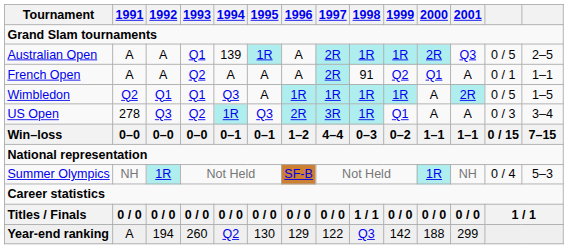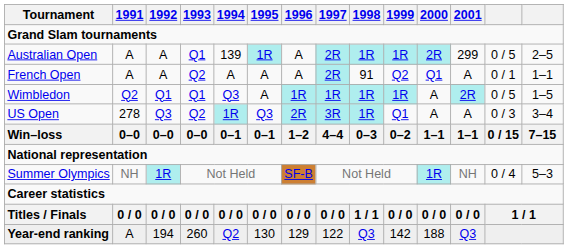(468, 55) Q3 -> (468, 55) 299
(468, 234) 299 -> (468, 234) Q3
